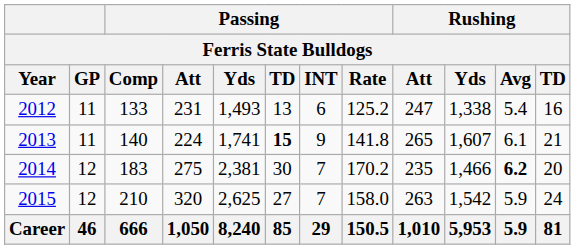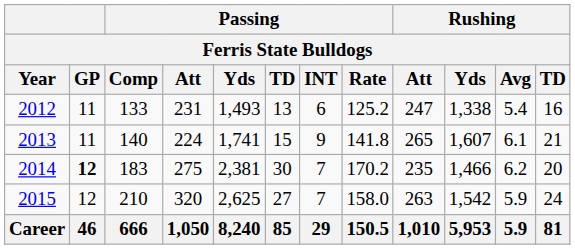(282, 139) bold -> (282, 139) normal
(87, 169) normal -> (87, 169) bold
(516, 169) bold -> (516, 169) normal
